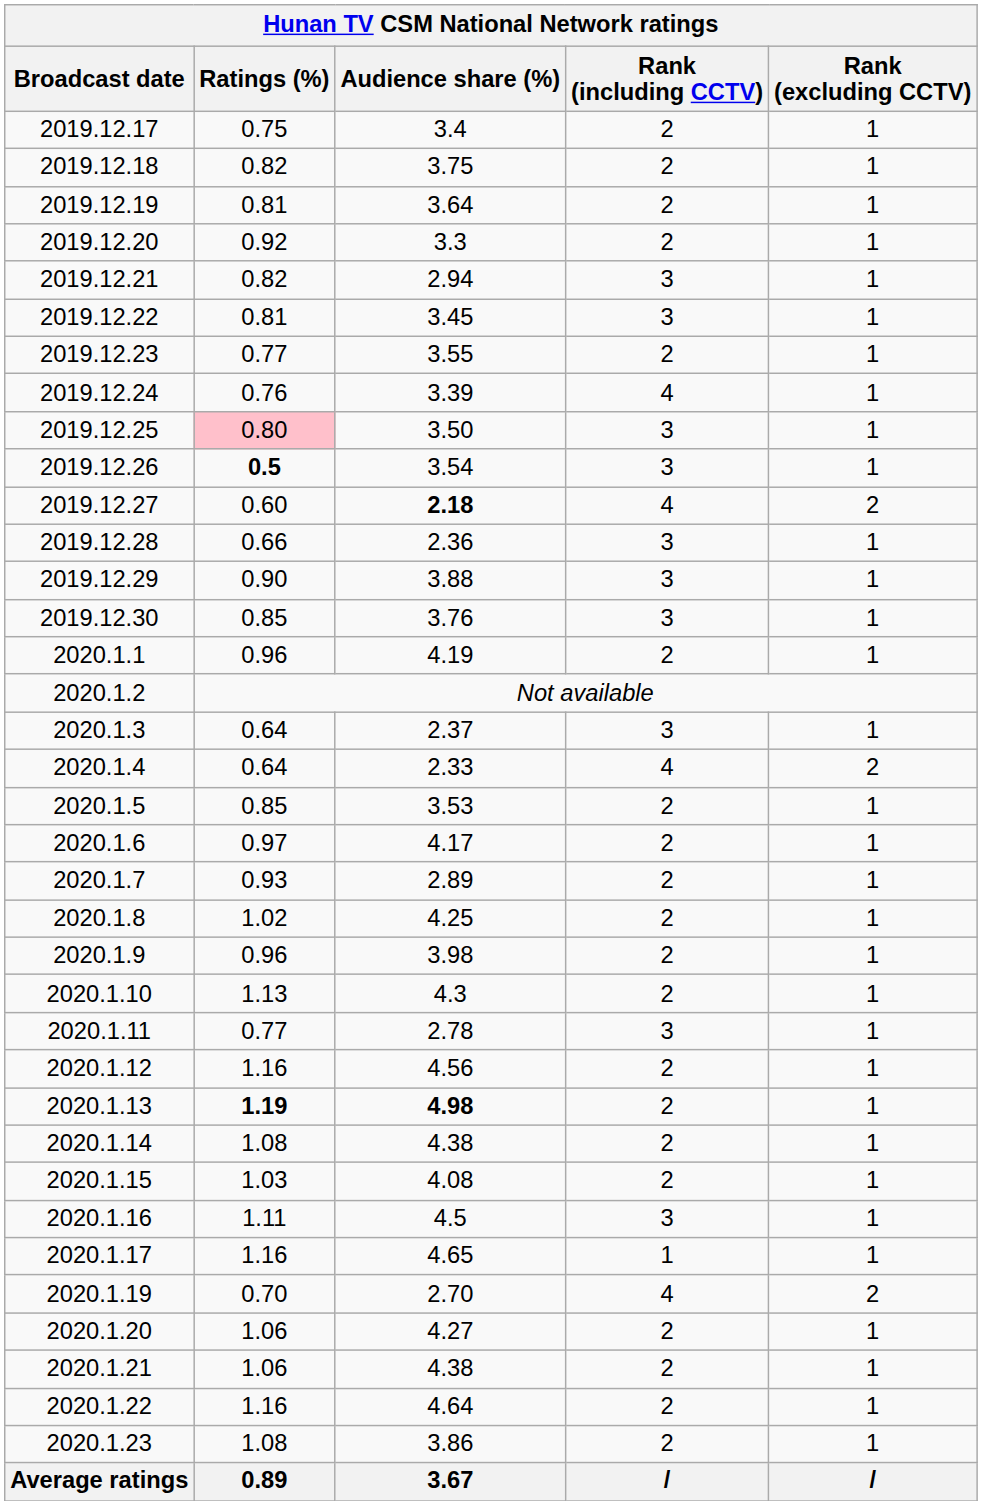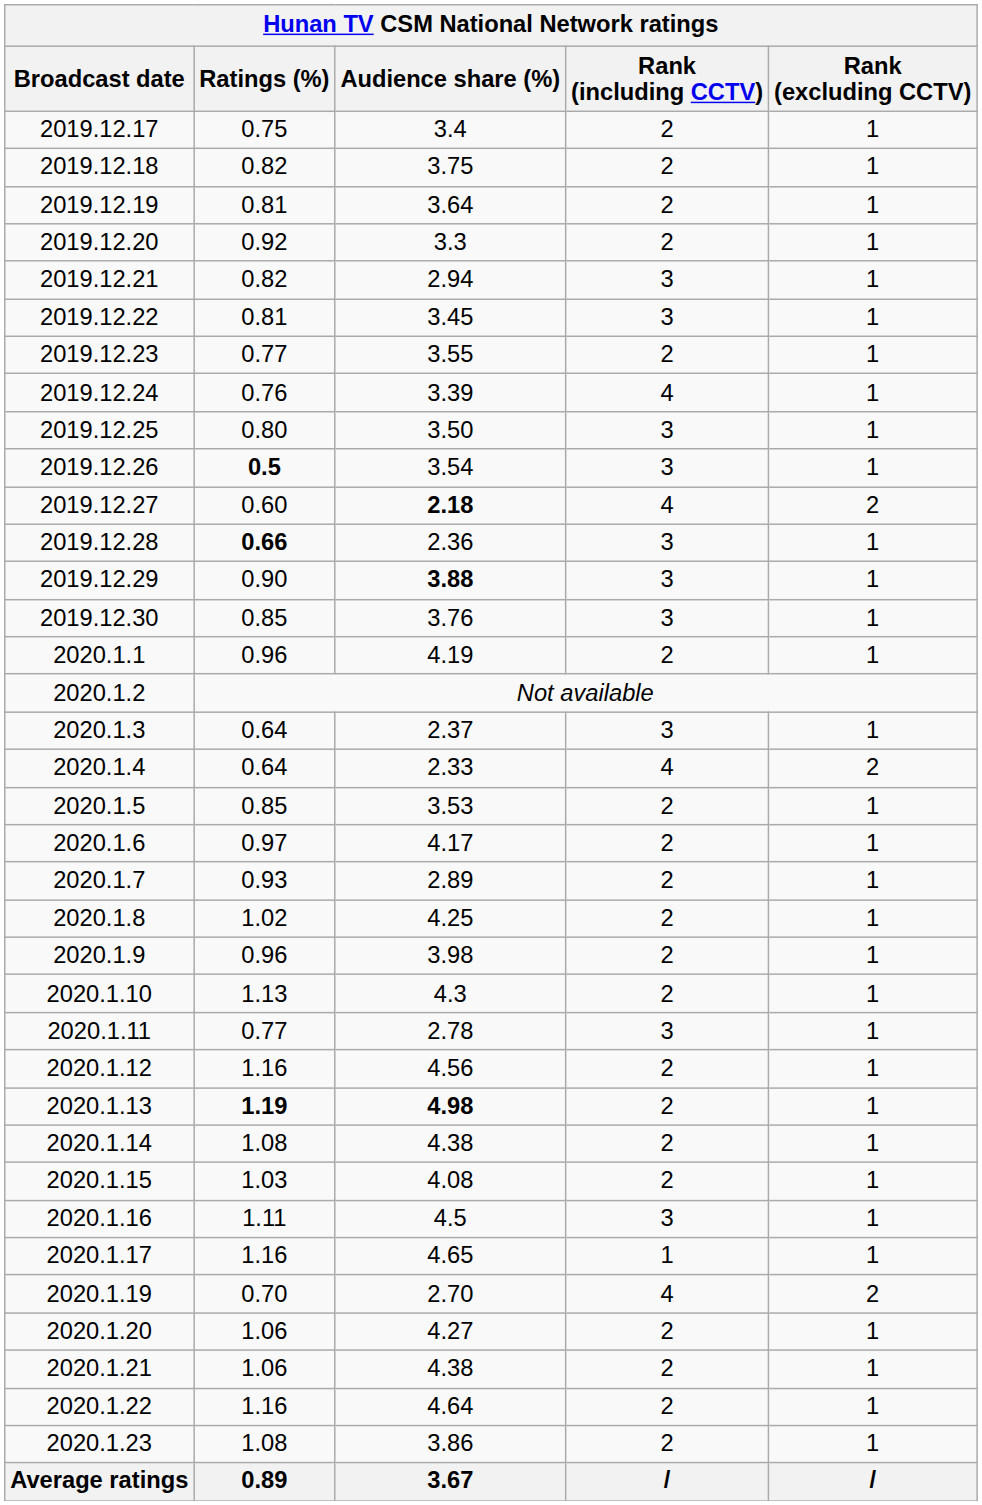(264, 429) pink background -> (264, 429) no background
(264, 542) normal -> (264, 542) bold
(450, 580) normal -> (450, 580) bold
